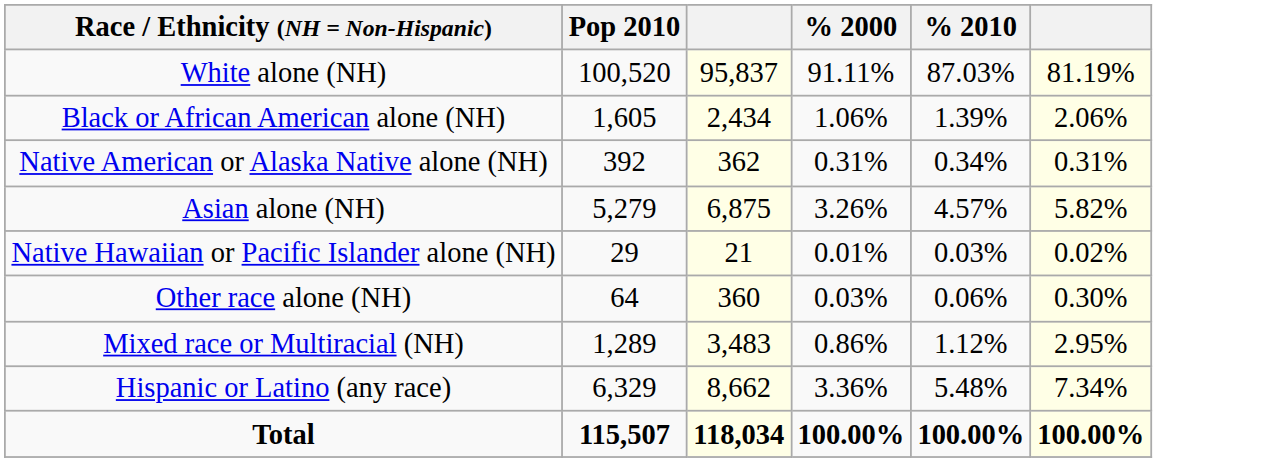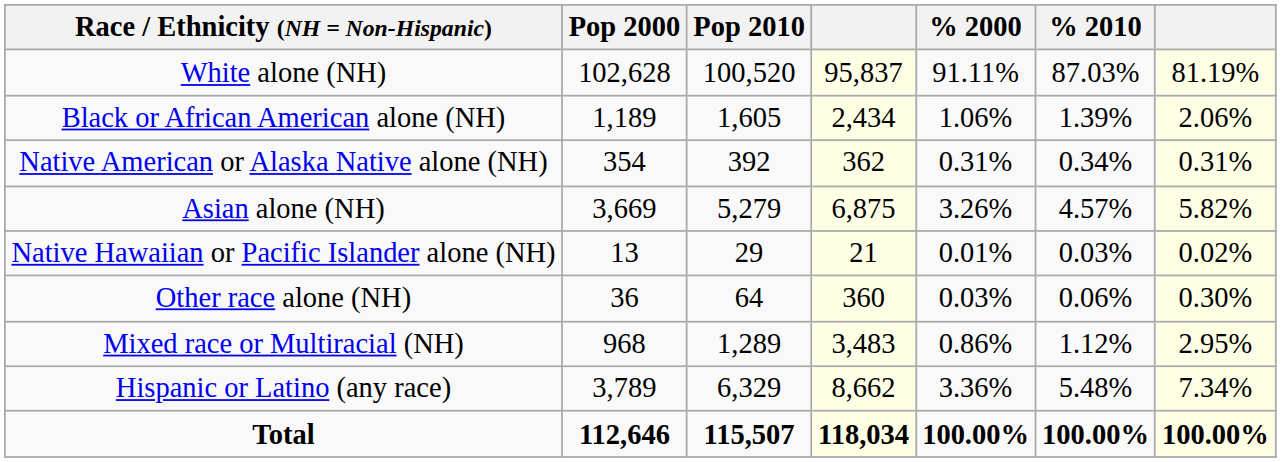+ column: (624, 27)
